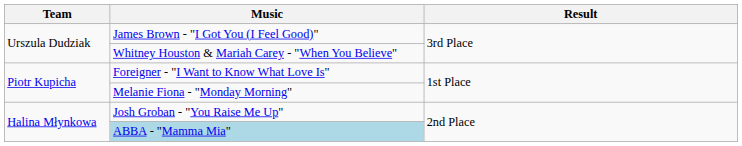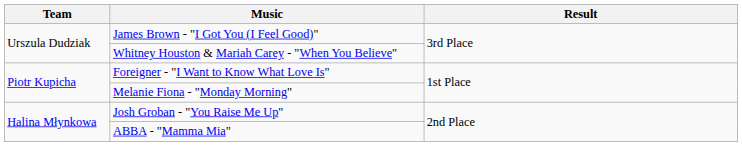(172, 131) lightblue background -> (172, 131) no background
